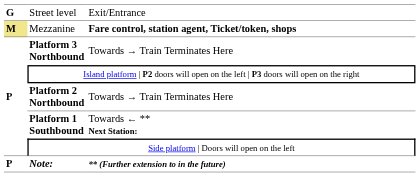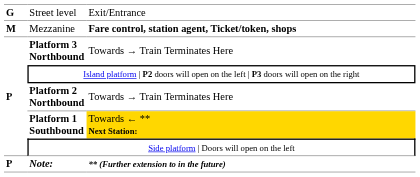(11, 28) khaki background -> (11, 28) no background
(119, 125) no background -> (119, 125) gold background
